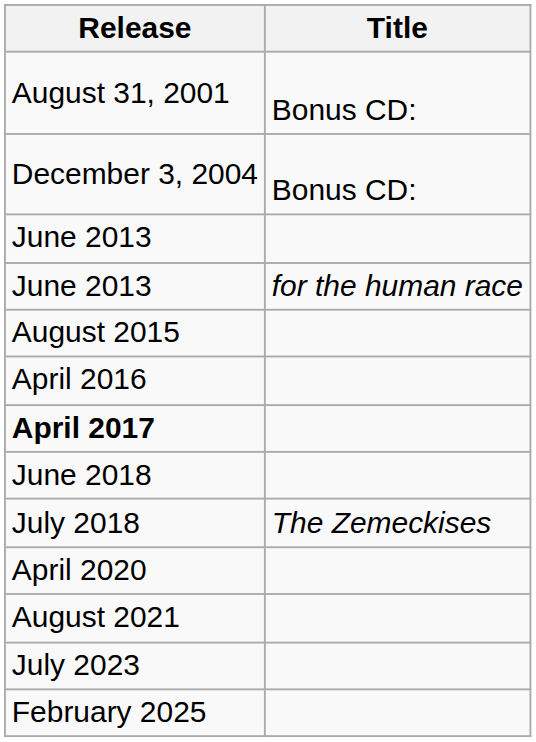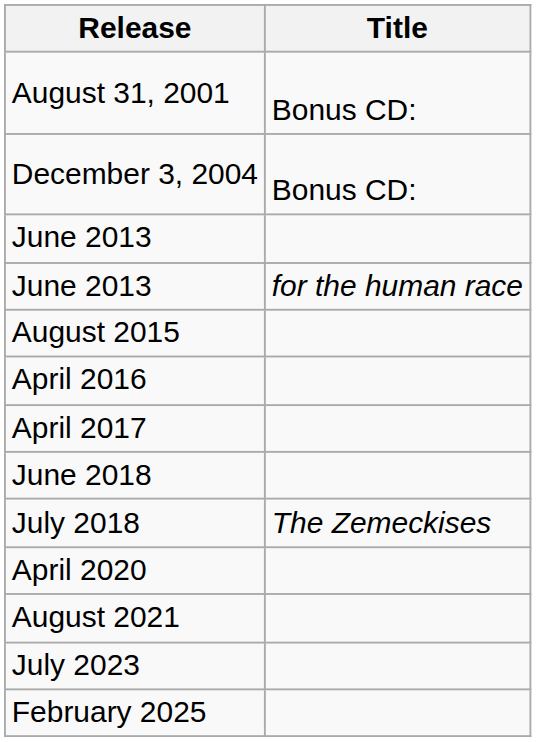(83, 427) bold -> (79, 427) normal
